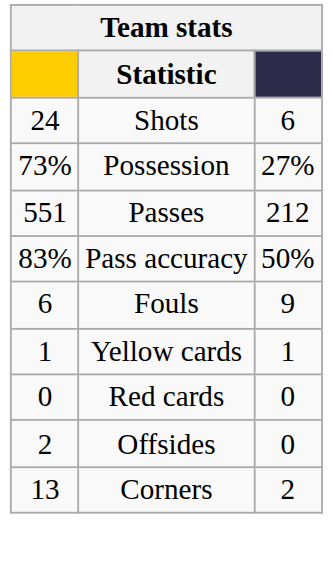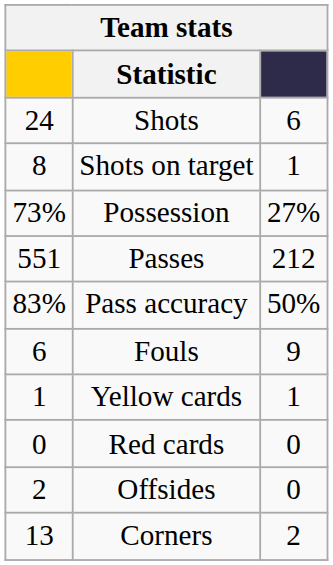+ row: (166, 166)
